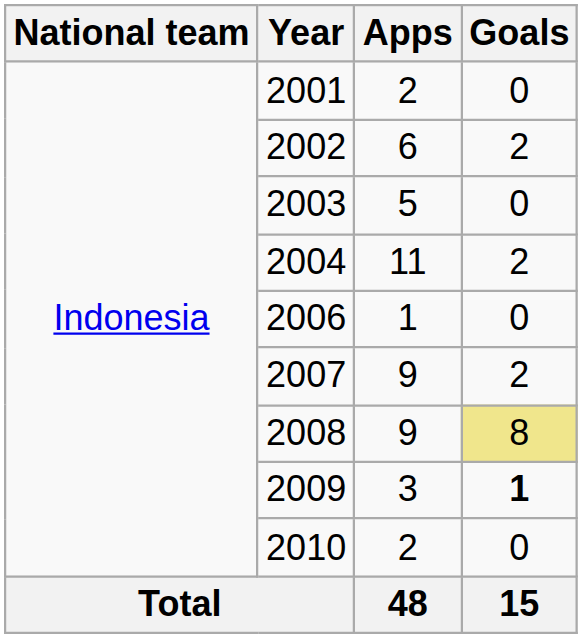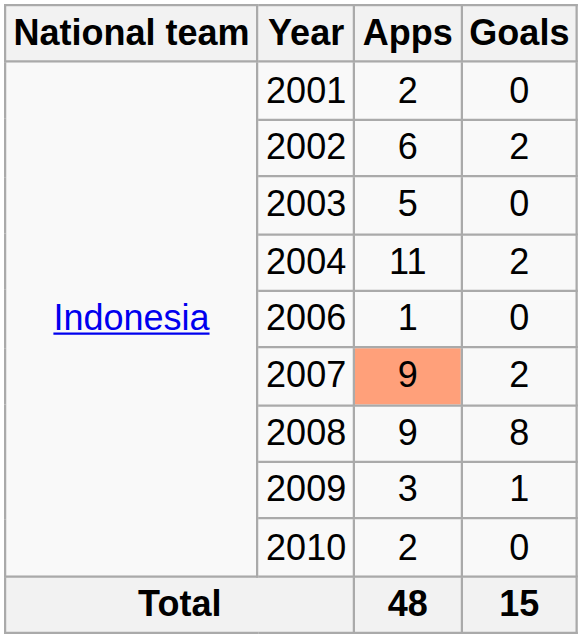(408, 375) no background -> (408, 375) lightsalmon background
(519, 432) khaki background -> (519, 432) no background
(519, 489) bold -> (519, 489) normal
